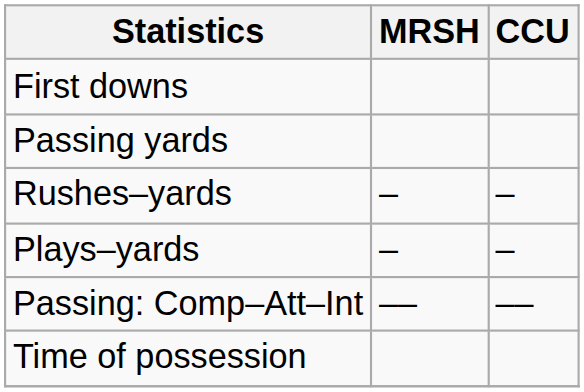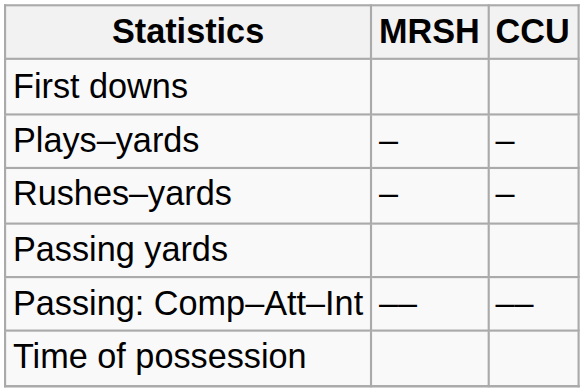rows swapped: (106, 249) <-> (120, 140)
